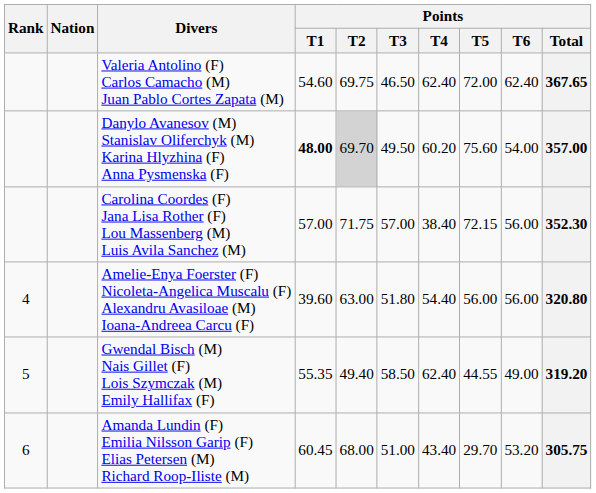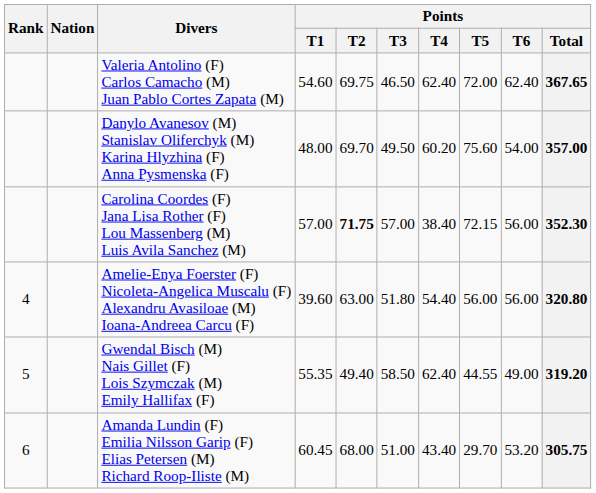(315, 148) bold -> (315, 148) normal
(357, 148) lightgrey background -> (357, 148) no background
(357, 224) normal -> (357, 224) bold
